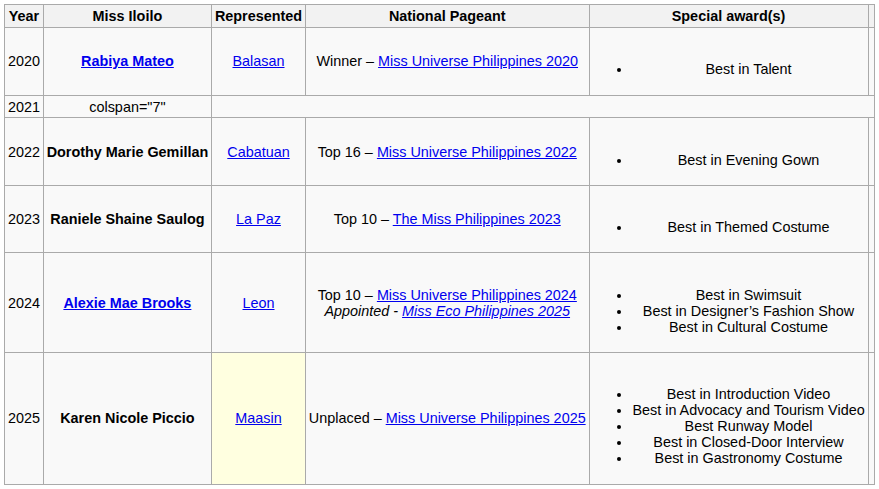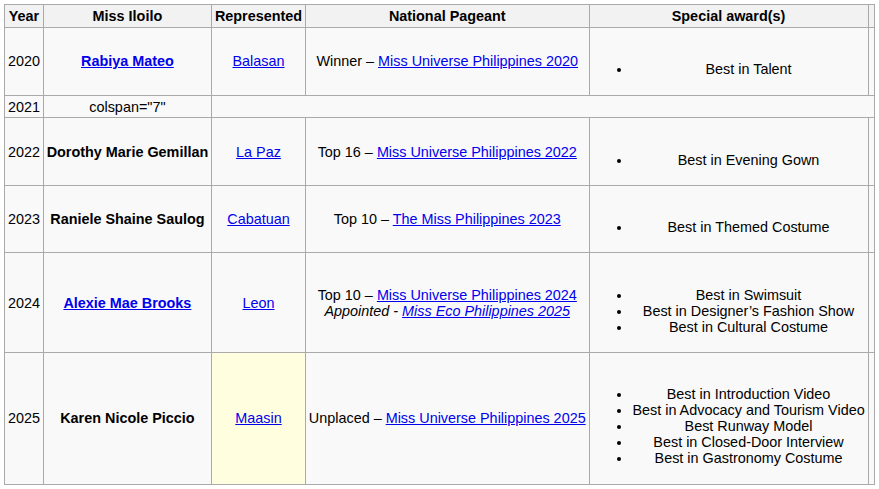(259, 152) Cabatuan -> (259, 152) La Paz
(259, 219) La Paz -> (259, 219) Cabatuan
